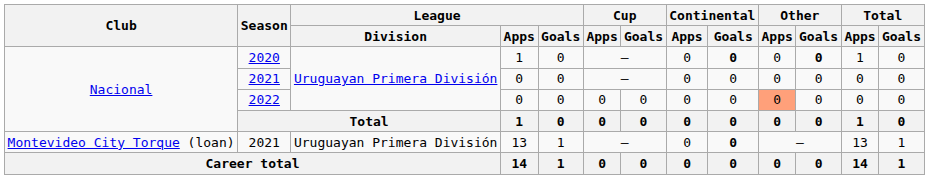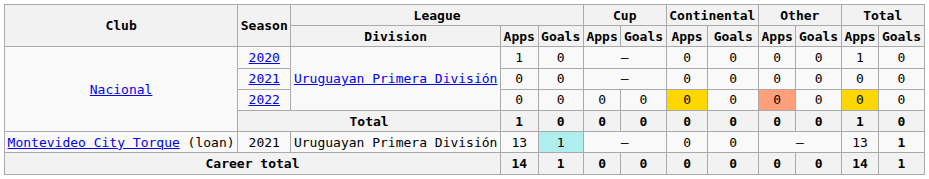(733, 57) bold -> (733, 57) normal
(819, 57) bold -> (819, 57) normal
(687, 100) no background -> (687, 100) gold background
(860, 100) no background -> (860, 100) gold background
(561, 142) no background -> (561, 142) paleturquoise background
(733, 142) bold -> (733, 142) normal
(901, 142) normal -> (901, 142) bold
